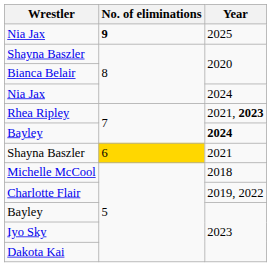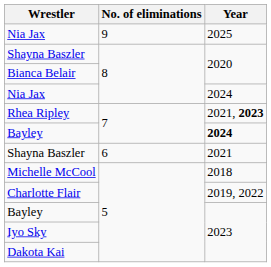(105, 34) bold -> (105, 34) normal
(105, 152) gold background -> (105, 152) no background
